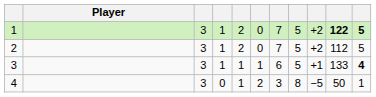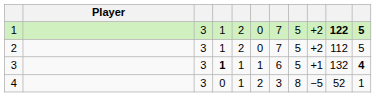(222, 65) normal -> (222, 65) bold
(339, 65) 133 -> (339, 65) 132
(339, 83) 50 -> (339, 83) 52
